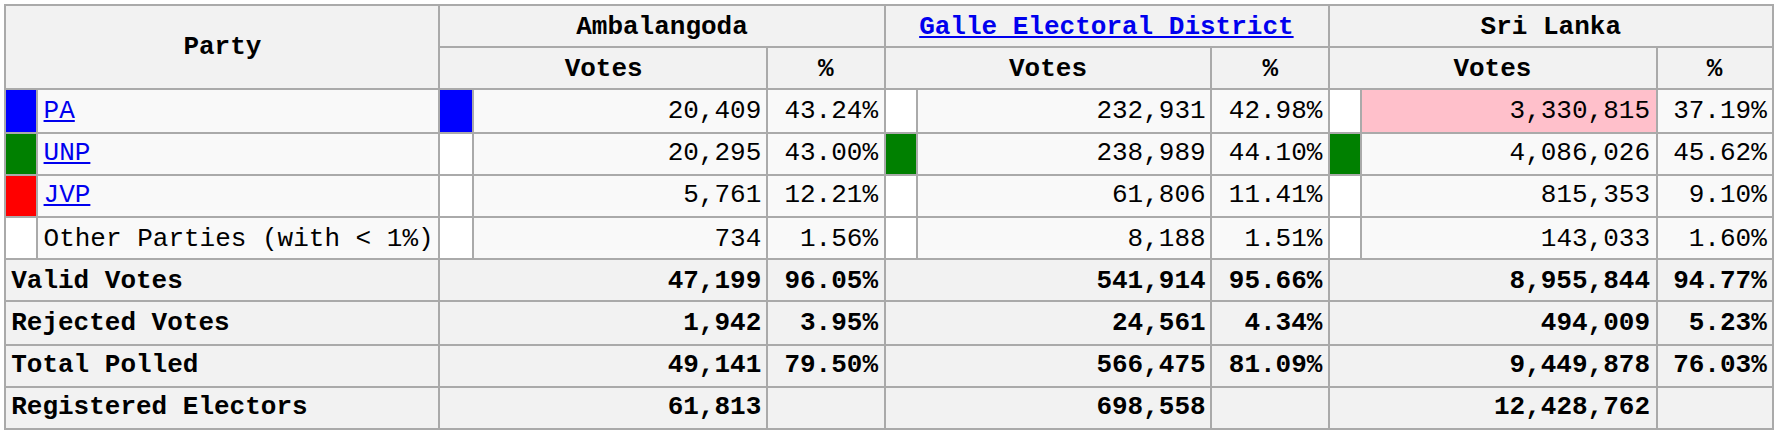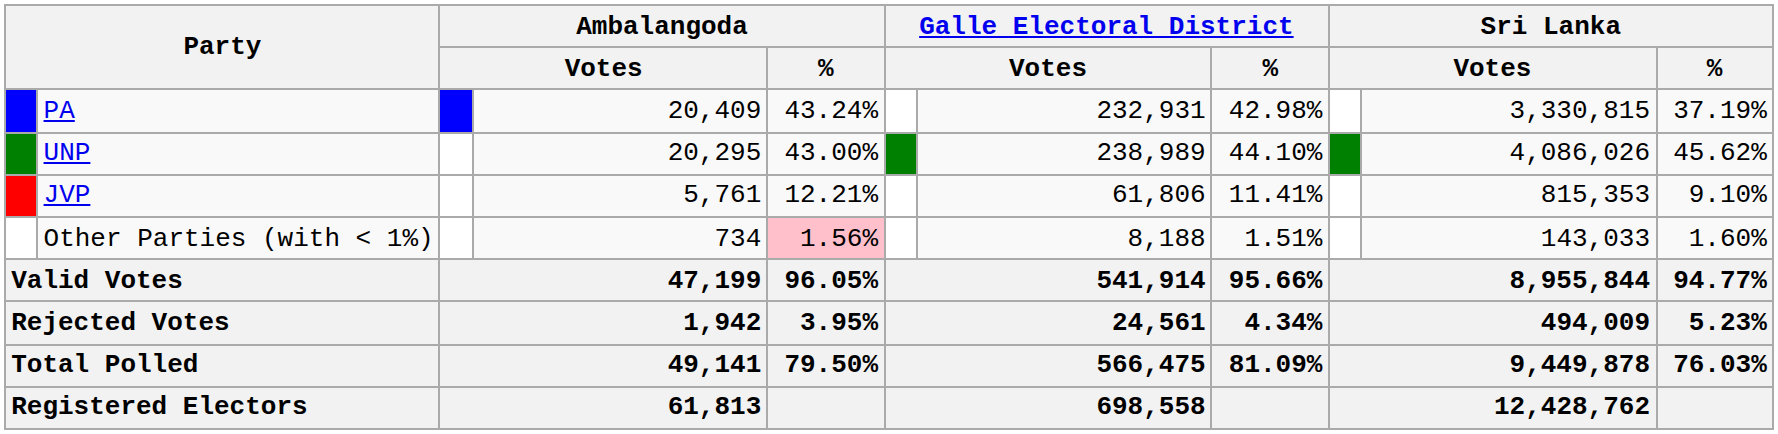(1580, 111) pink background -> (1580, 111) no background
(839, 238) no background -> (839, 238) pink background
